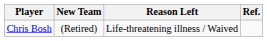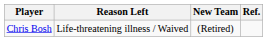columns swapped: (172, 12) <-> (79, 12)
